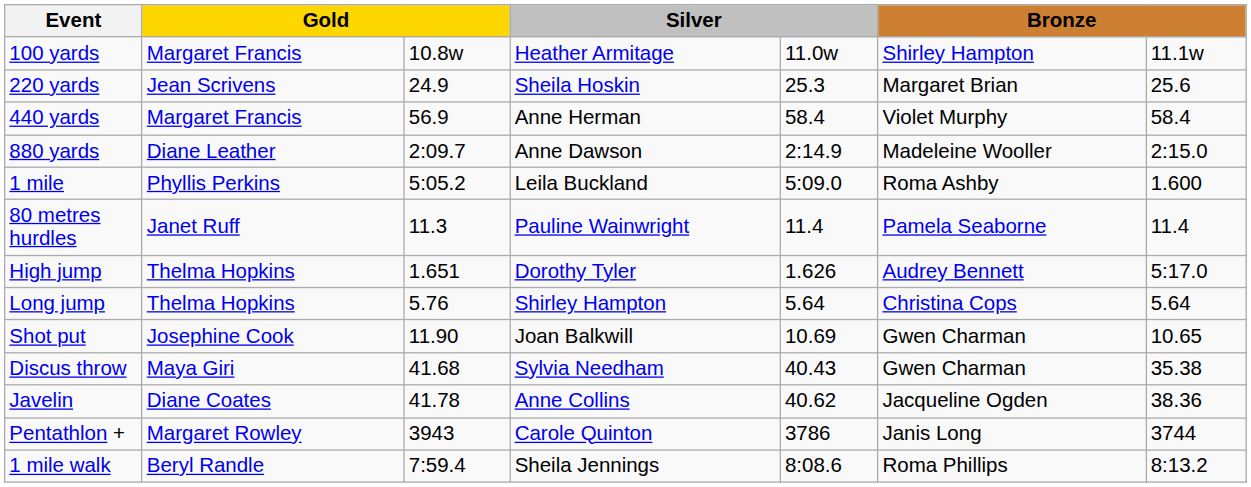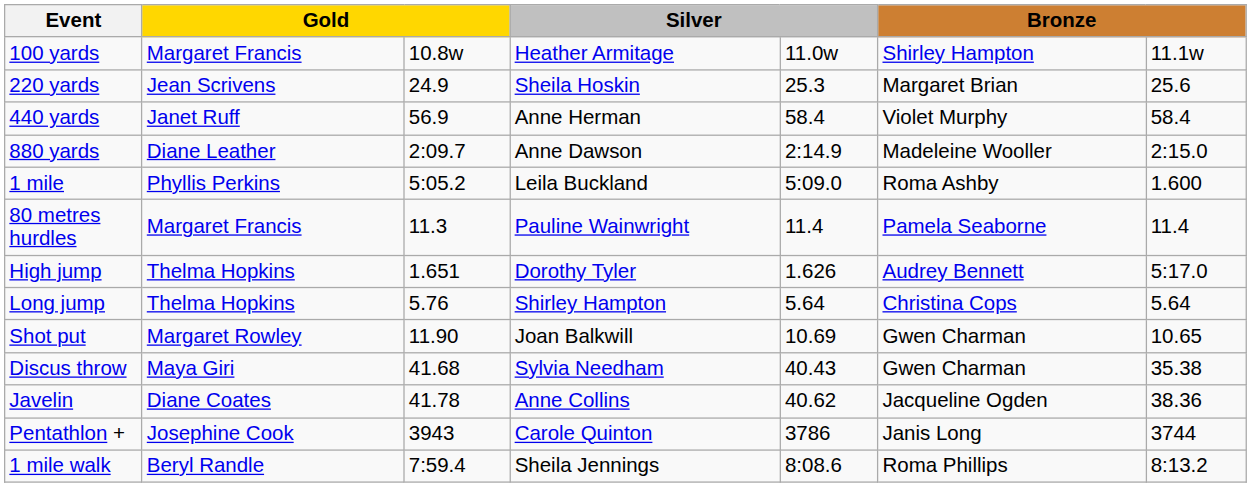(224, 118) Margaret Francis -> (193, 118) Janet Ruff
(193, 227) Janet Ruff -> (224, 227) Margaret Francis
(220, 336) Josephine Cook -> (224, 336) Margaret Rowley
(224, 433) Margaret Rowley -> (220, 433) Josephine Cook
